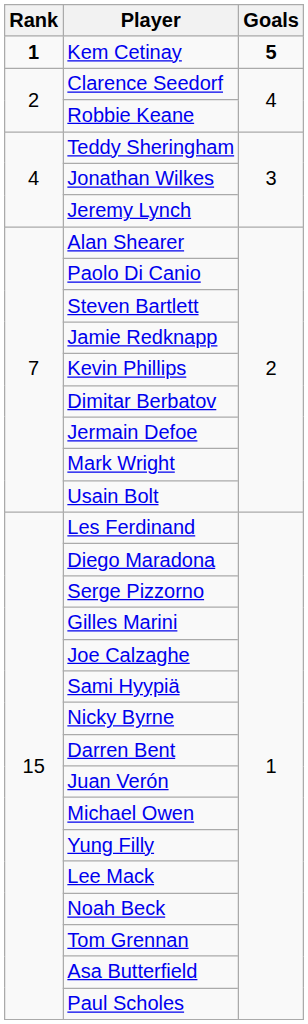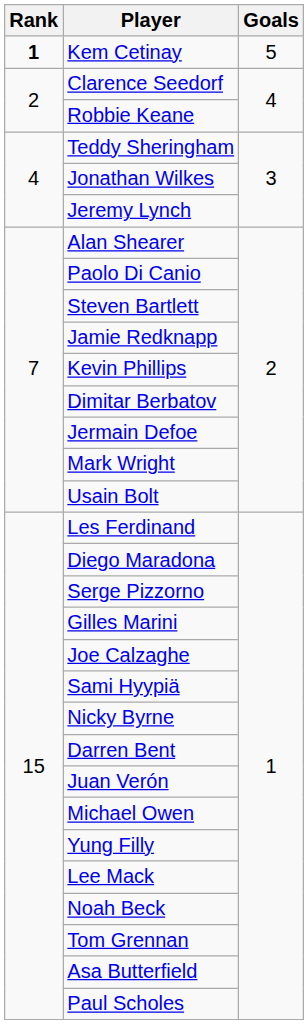(271, 52) bold -> (271, 52) normal
